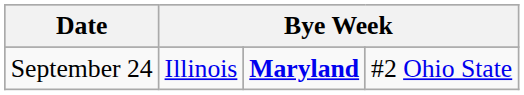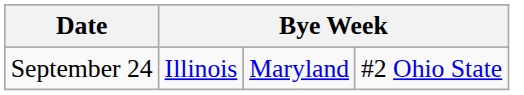(304, 68) bold -> (299, 68) normal
